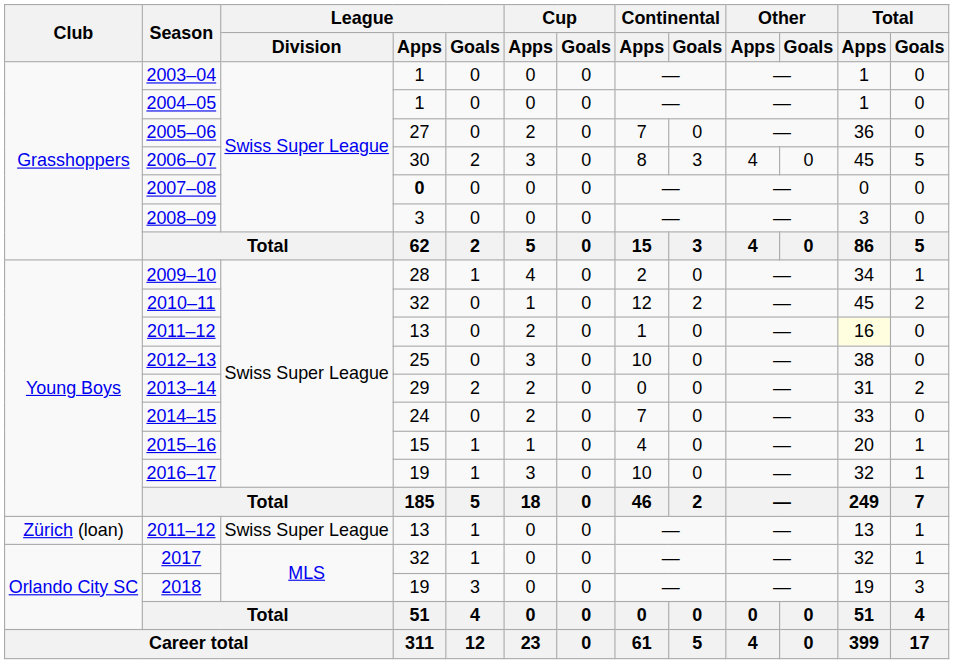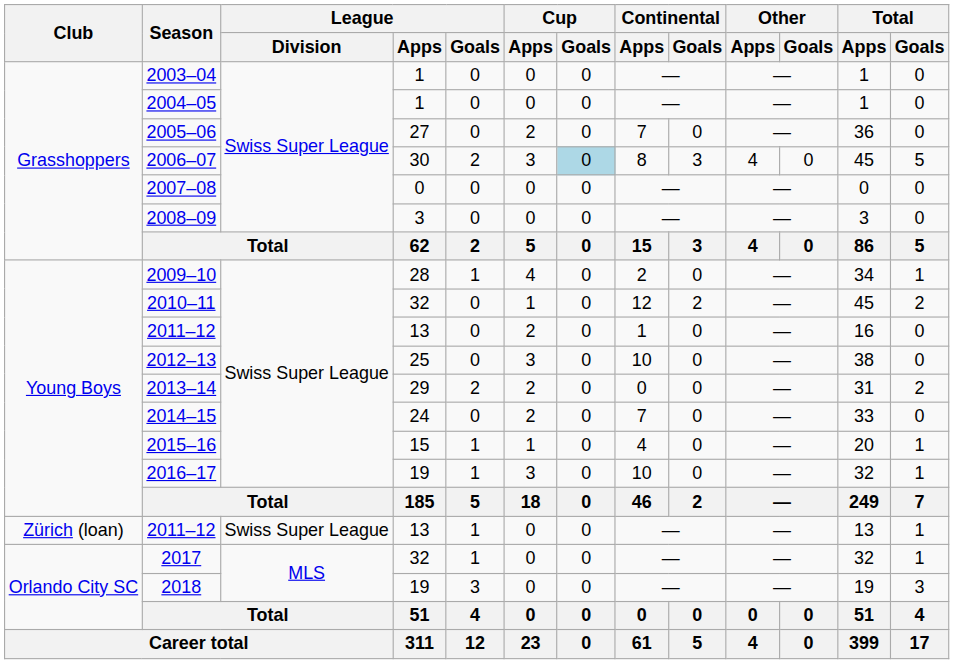(586, 160) no background -> (586, 160) lightblue background
(419, 189) bold -> (419, 189) normal
(864, 331) lightyellow background -> (864, 331) no background
